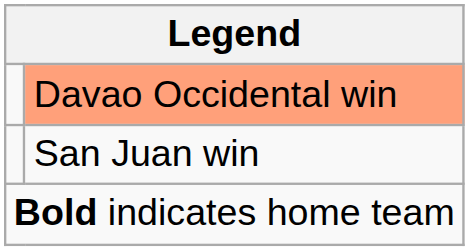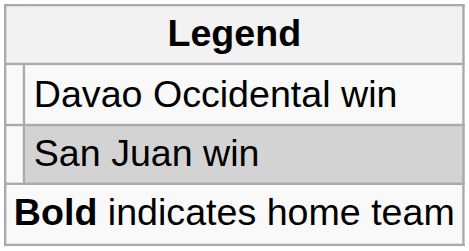(216, 93) lightsalmon background -> (216, 93) no background
(147, 153) no background -> (147, 153) lightgrey background
